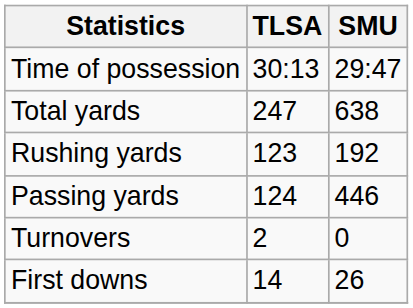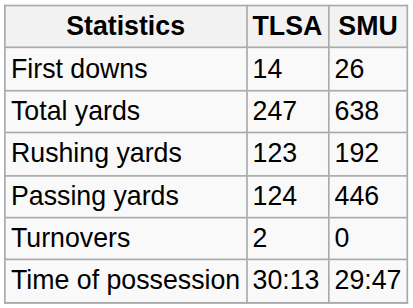rows swapped: (79, 280) <-> (126, 68)
